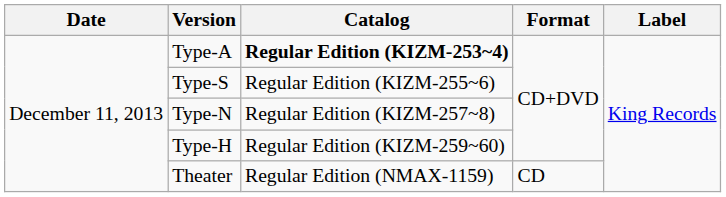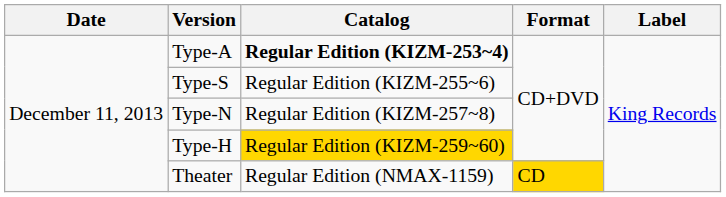(375, 144) no background -> (375, 144) gold background
(531, 176) no background -> (531, 176) gold background
